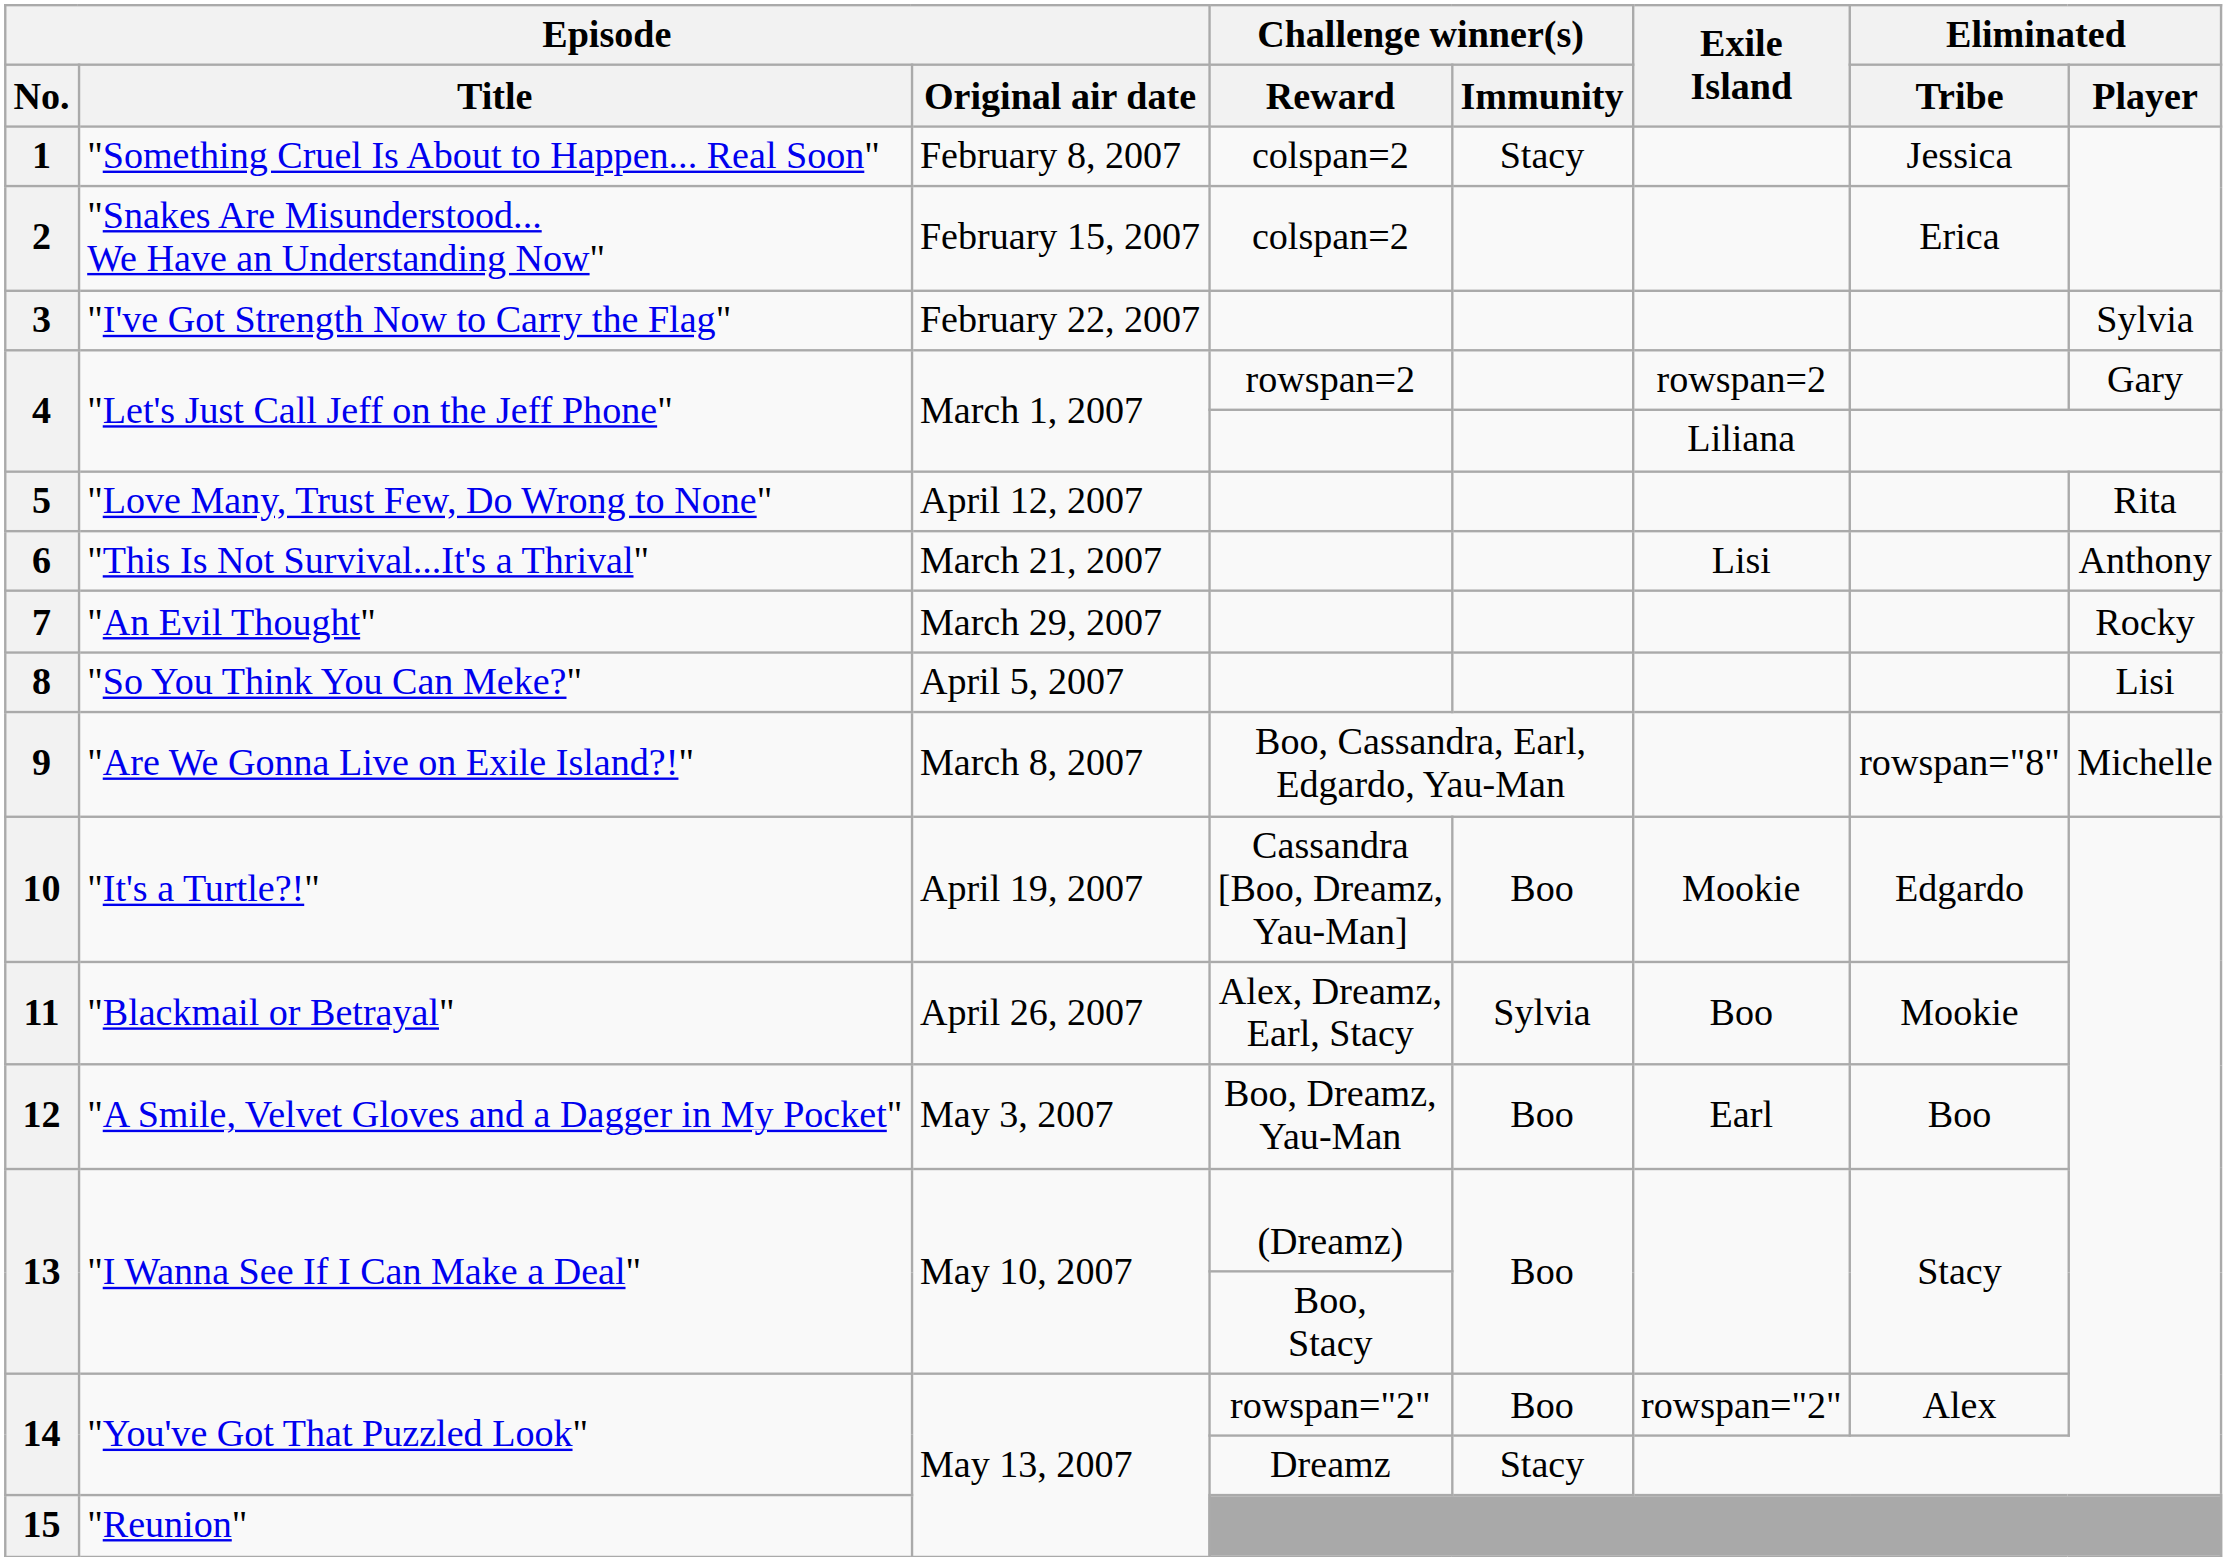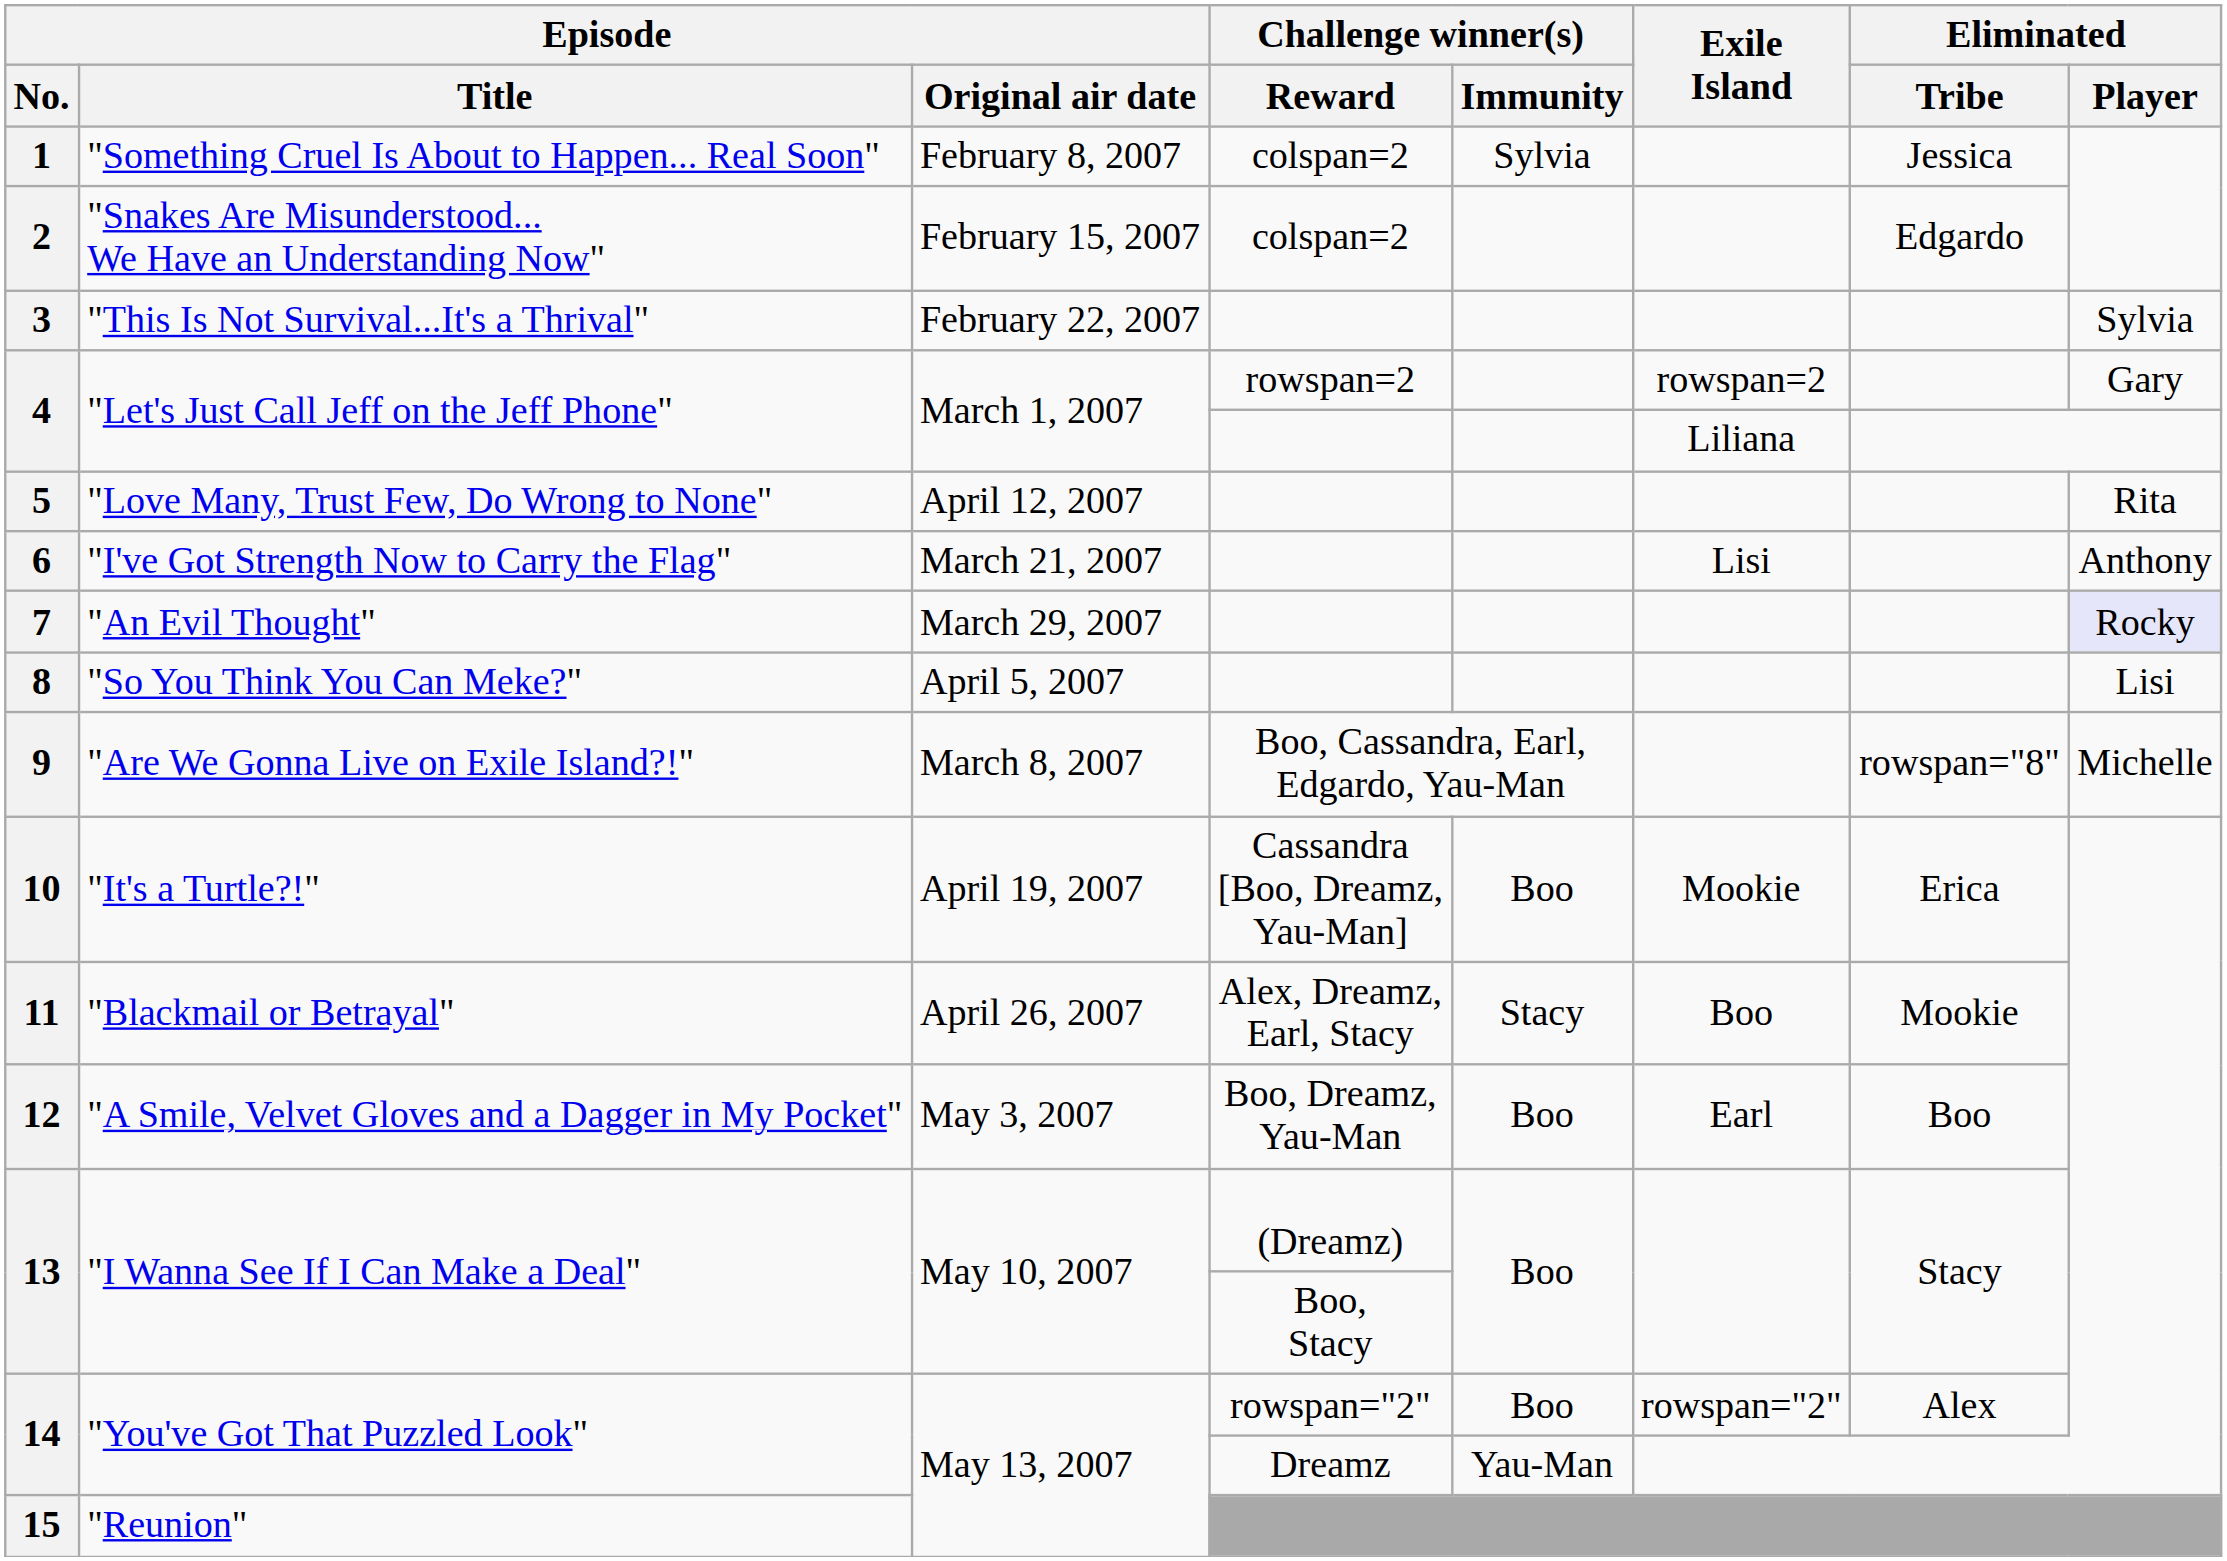(1542, 155) Stacy -> (1542, 155) Sylvia
(1959, 237) Erica -> (1959, 237) Edgardo
(409, 319) "I've Got Strength Now to Carry the Flag" -> (368, 319) "This Is Not Survival...It's a Thrival"
(368, 560) "This Is Not Survival...It's a Thrival" -> (409, 560) "I've Got Strength Now to Carry the Flag"
(2145, 621) no background -> (2145, 621) lavender background
(1959, 887) Edgardo -> (1959, 887) Erica
(1542, 1012) Sylvia -> (1542, 1012) Stacy
(1542, 1464) Stacy -> (1542, 1464) Yau-Man
